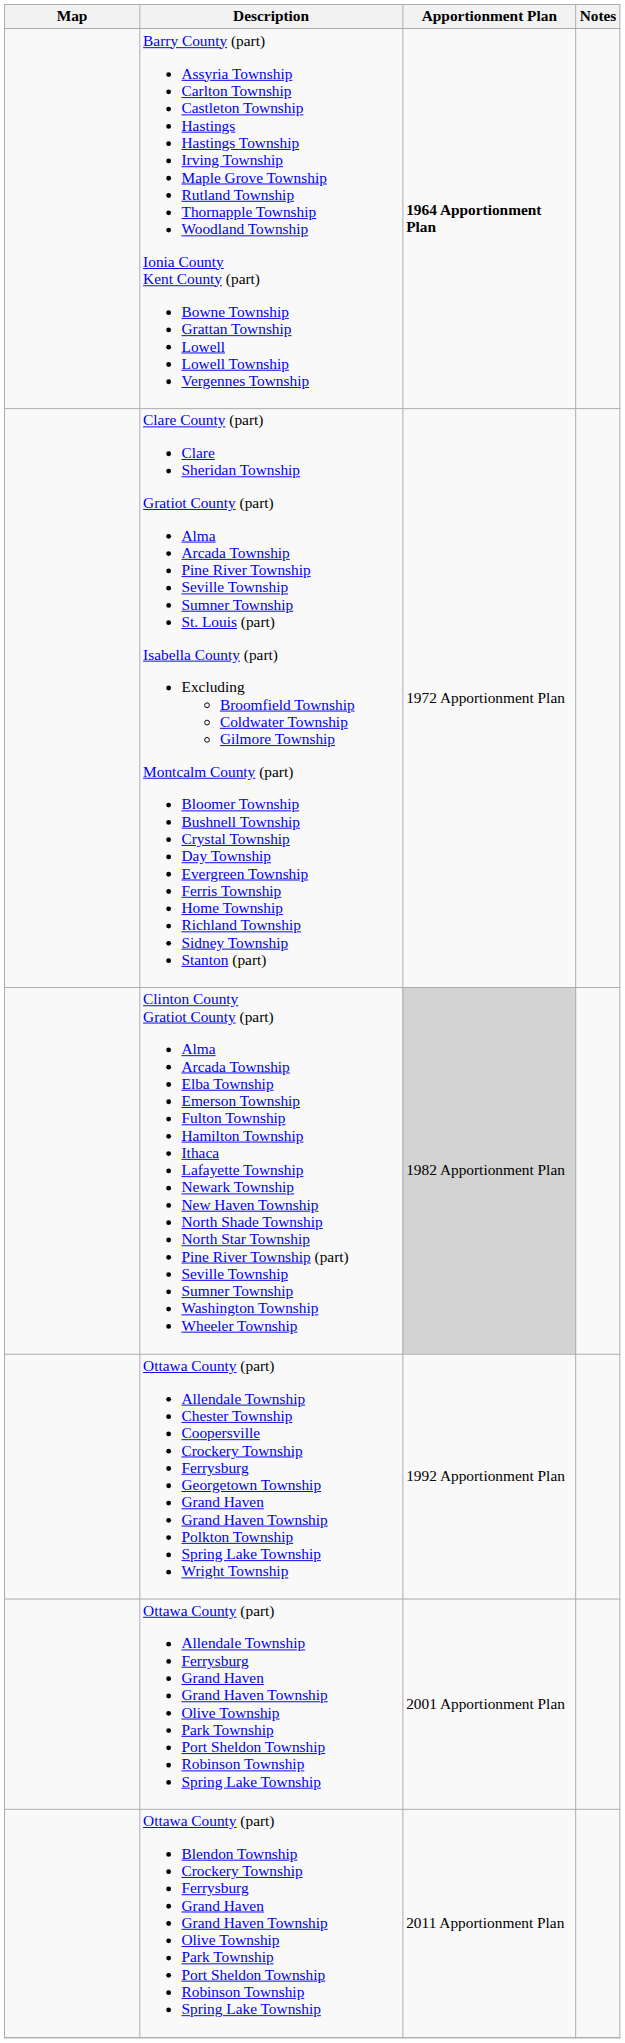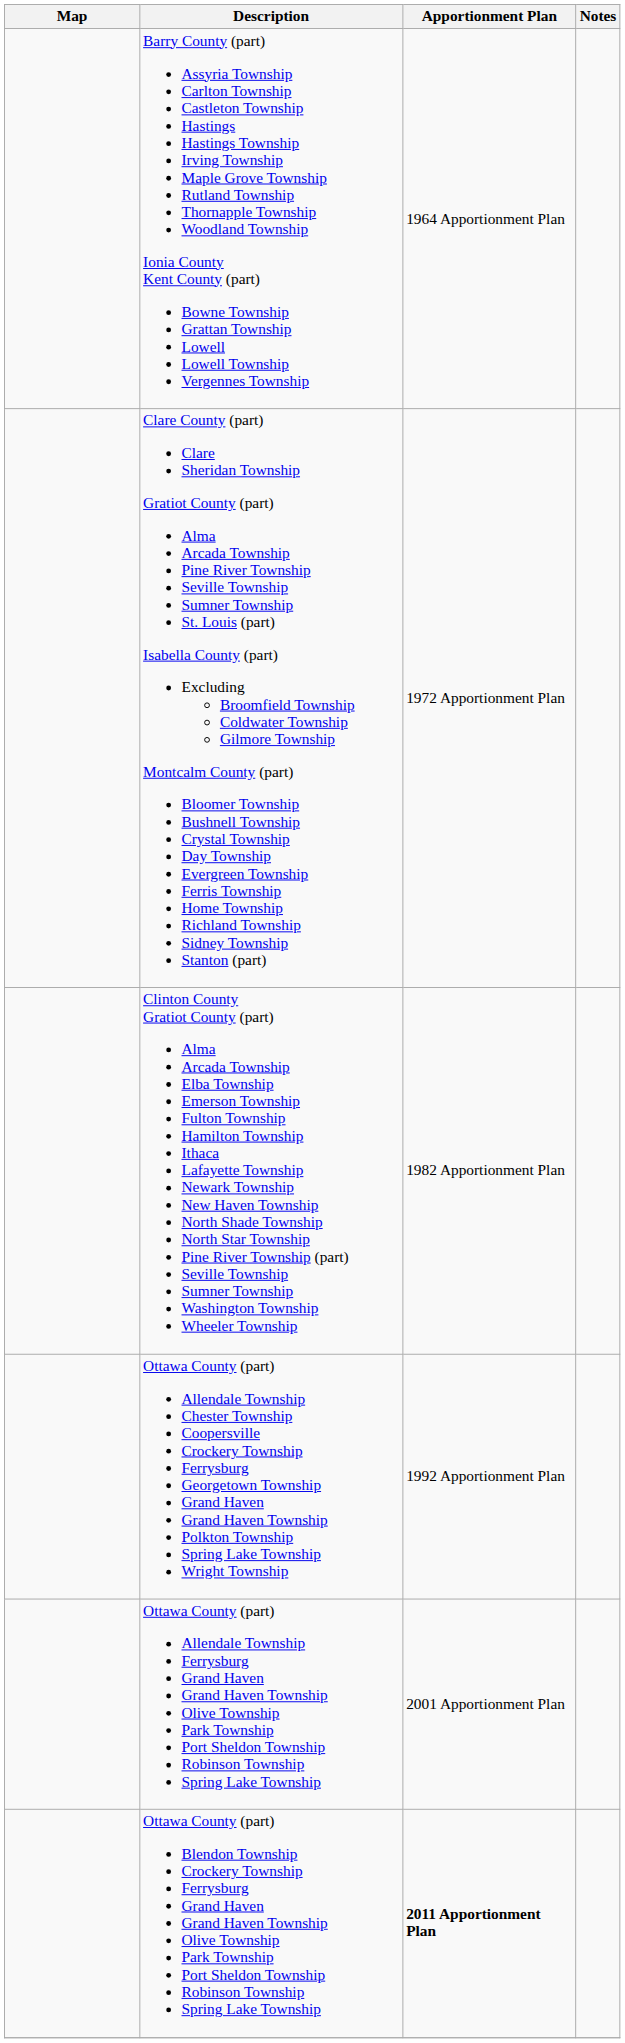(474, 218) bold -> (486, 218) normal
(486, 1170) lightgrey background -> (486, 1170) no background
(485, 1923) normal -> (473, 1923) bold
